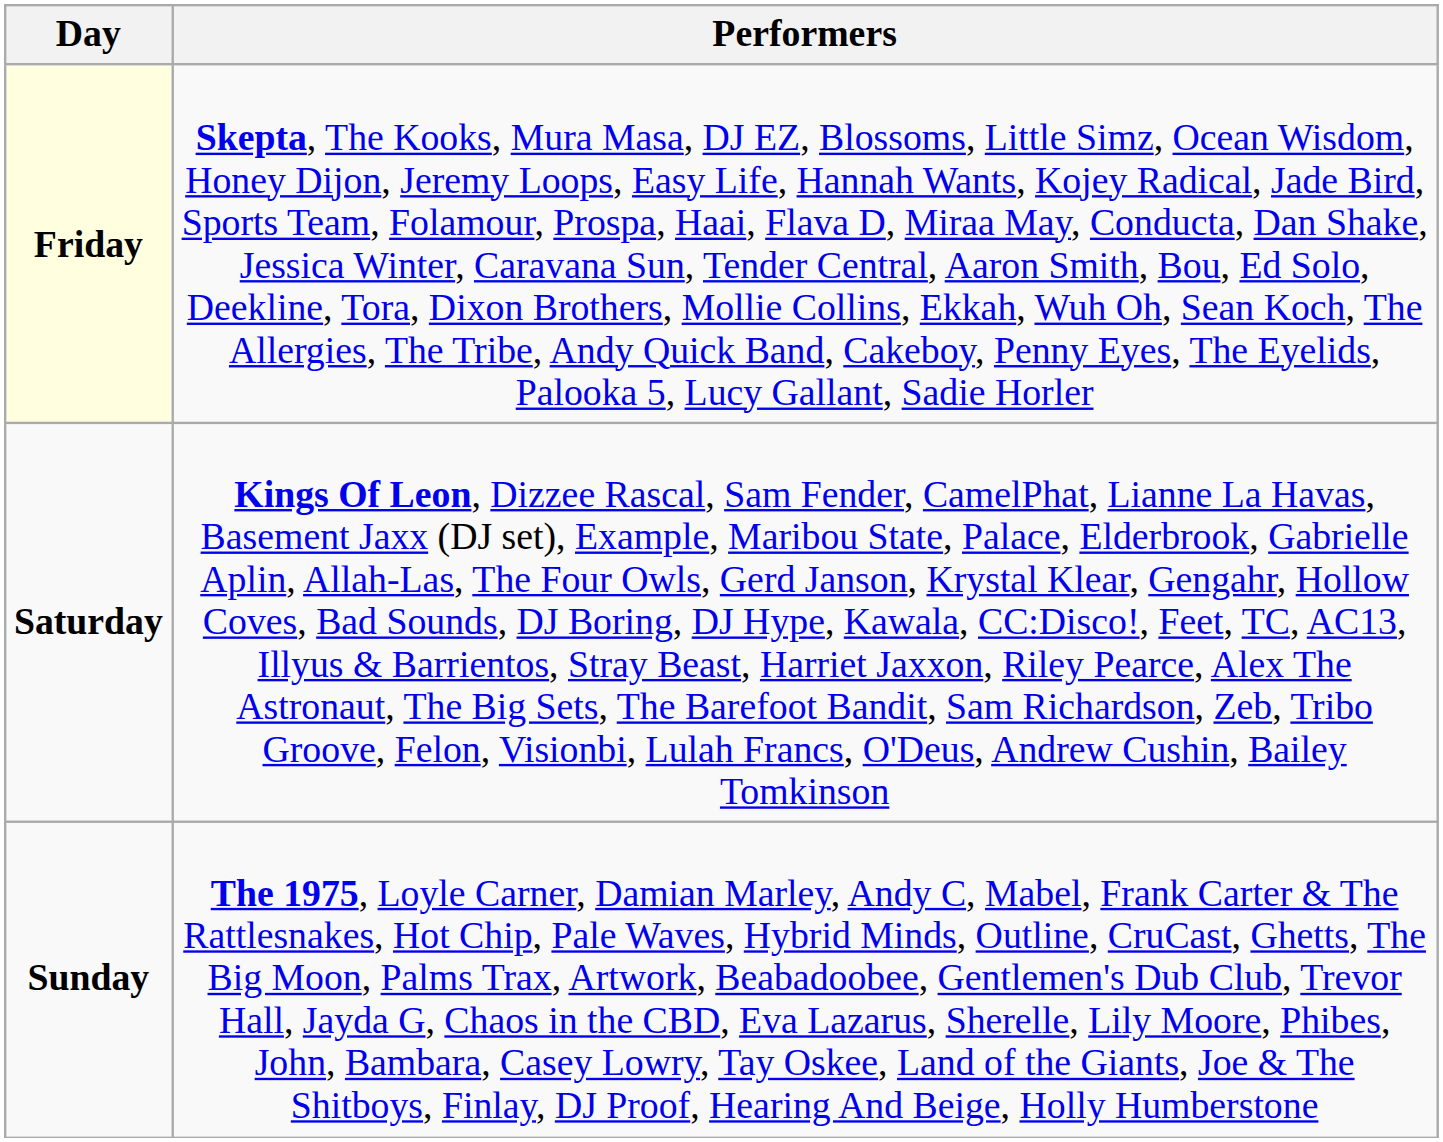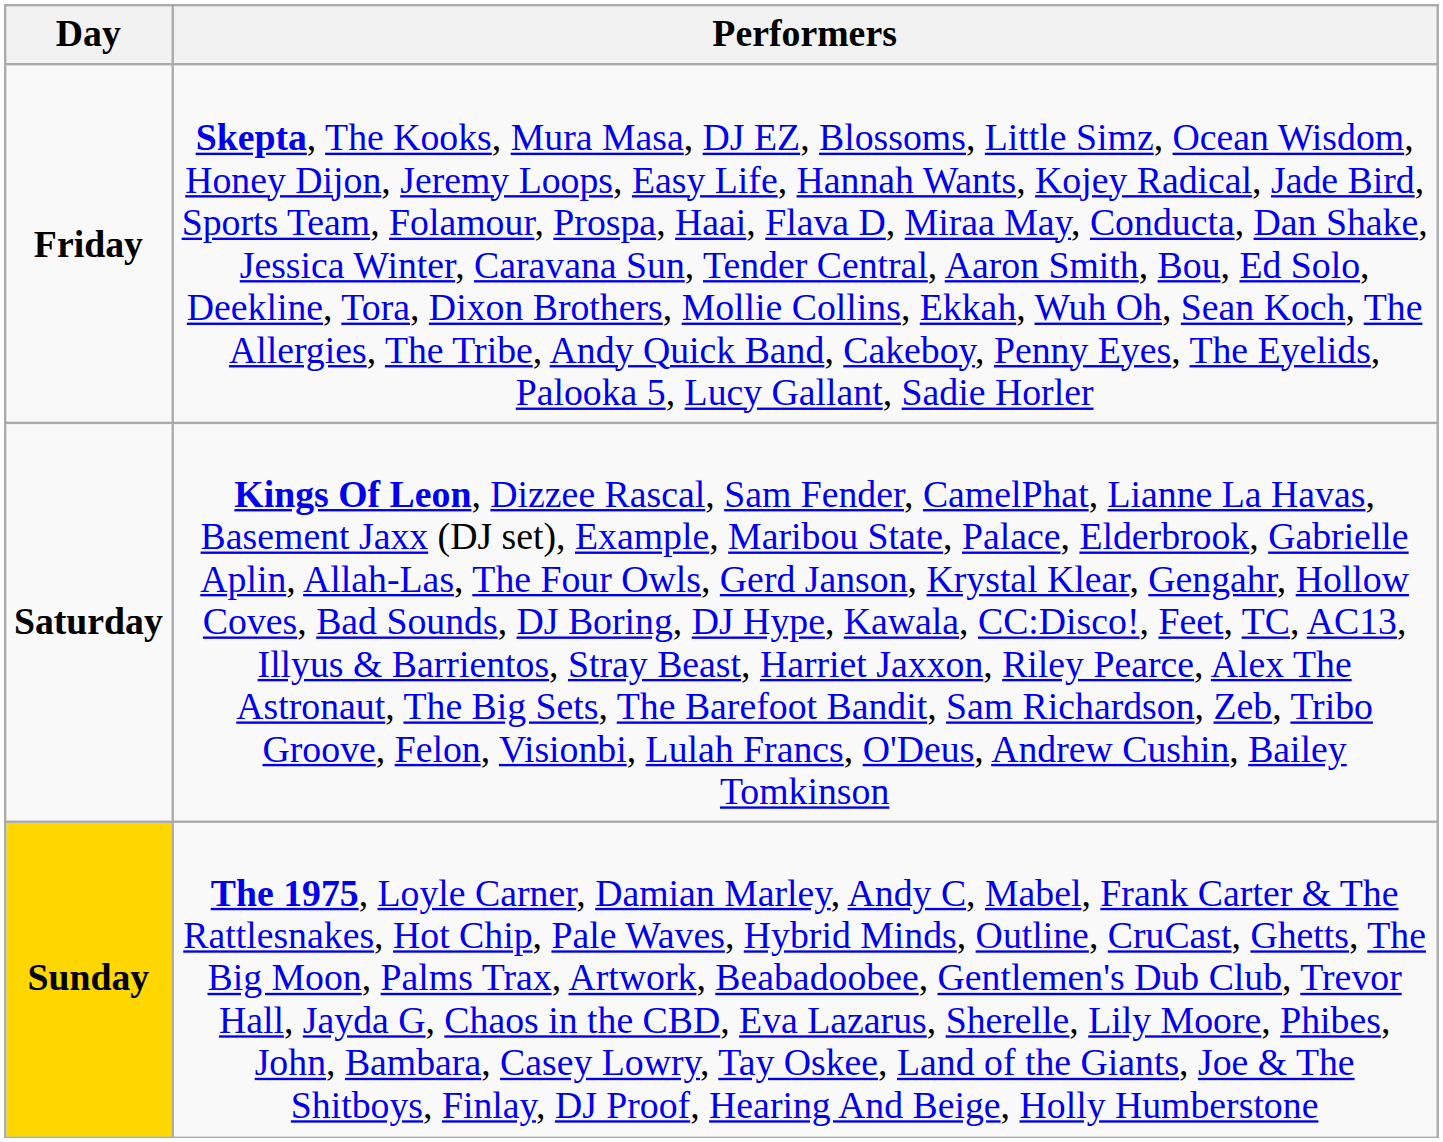(88, 243) lightyellow background -> (88, 243) no background
(88, 978) no background -> (88, 978) gold background
